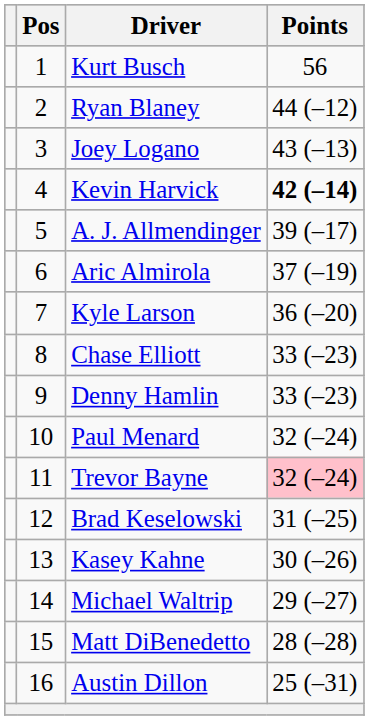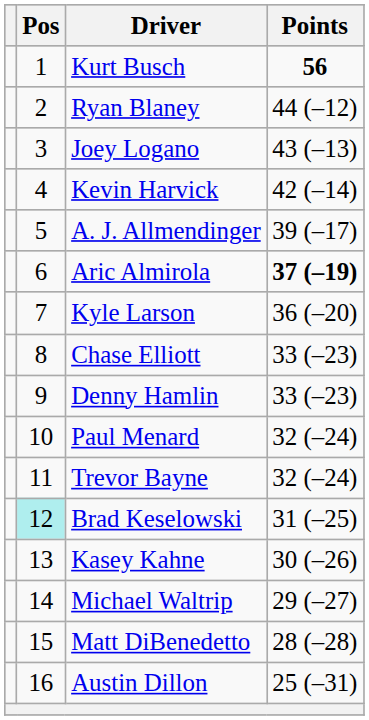(315, 66) normal -> (315, 66) bold
(315, 189) bold -> (315, 189) normal
(315, 271) normal -> (315, 271) bold
(315, 477) pink background -> (315, 477) no background
(41, 518) no background -> (41, 518) paleturquoise background
